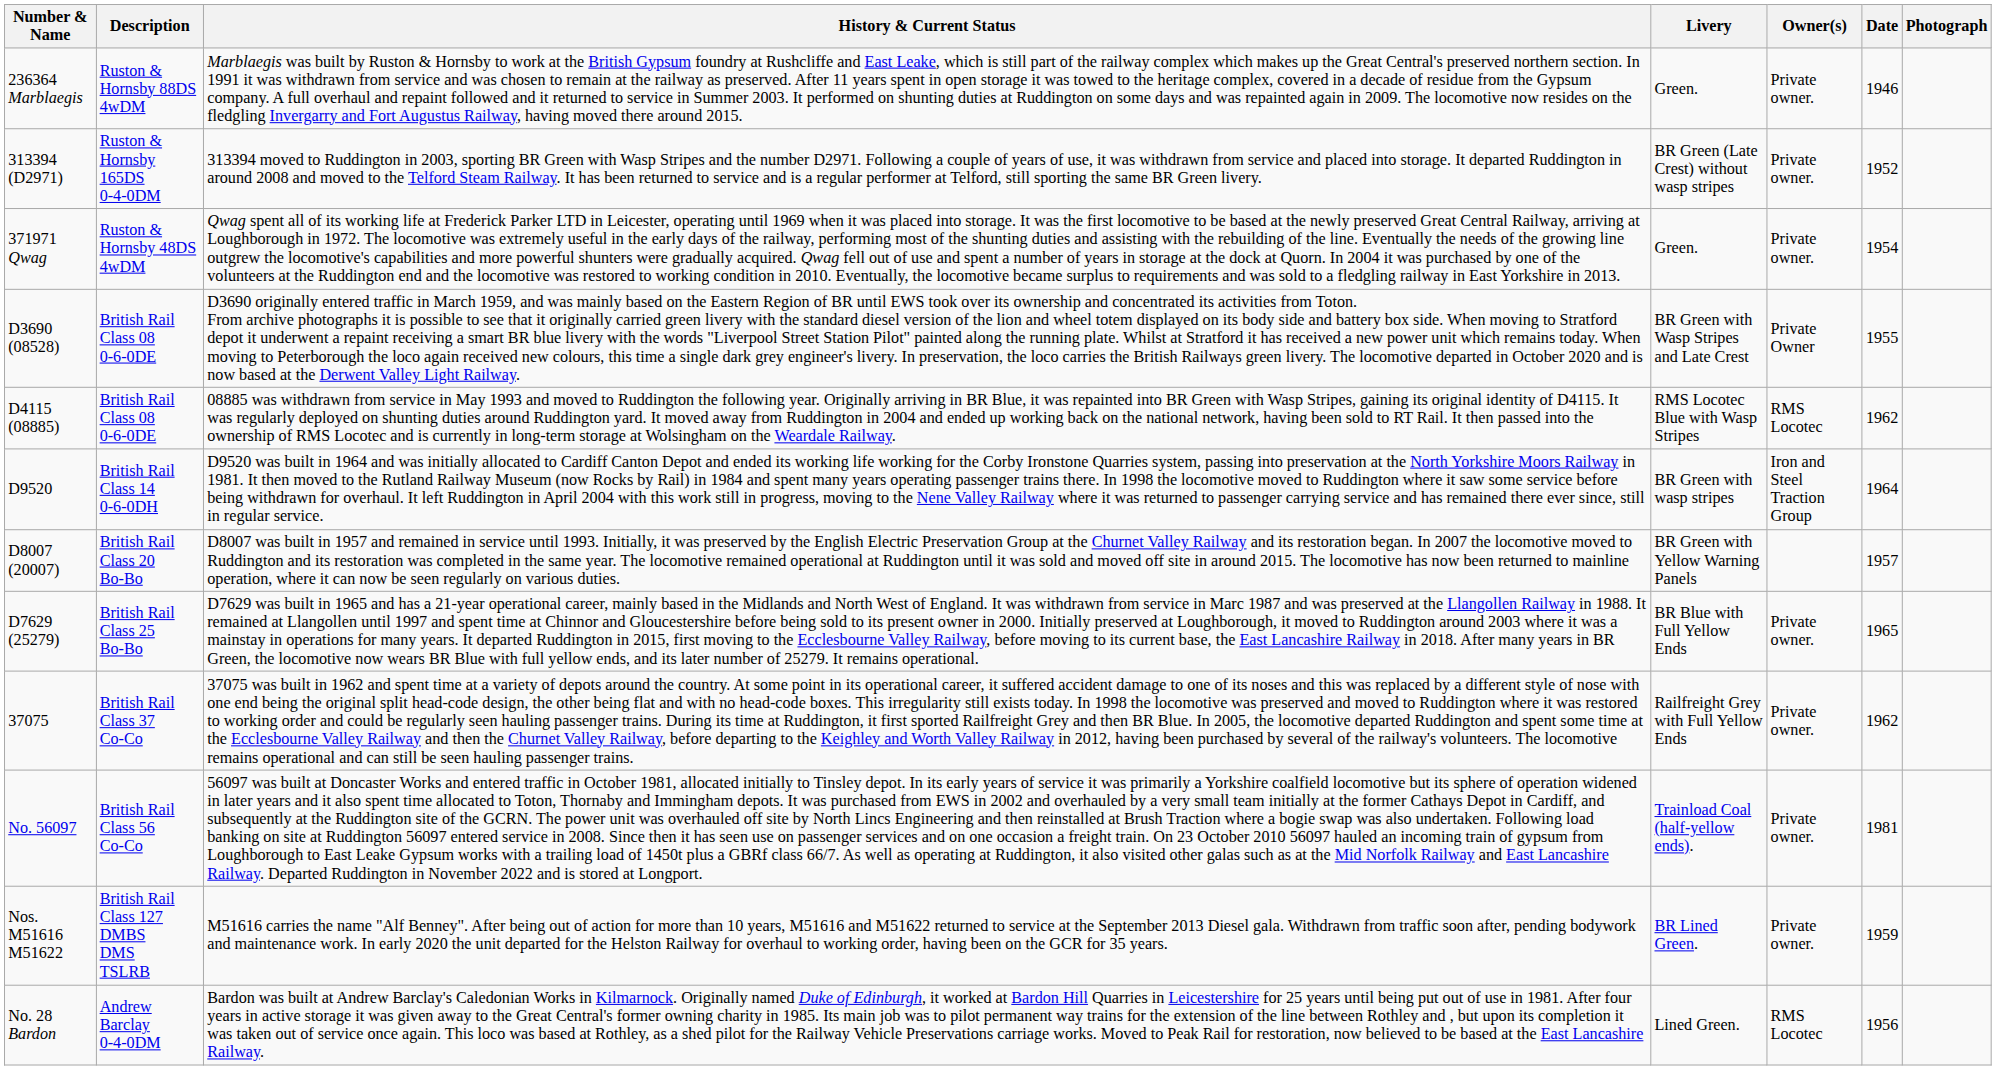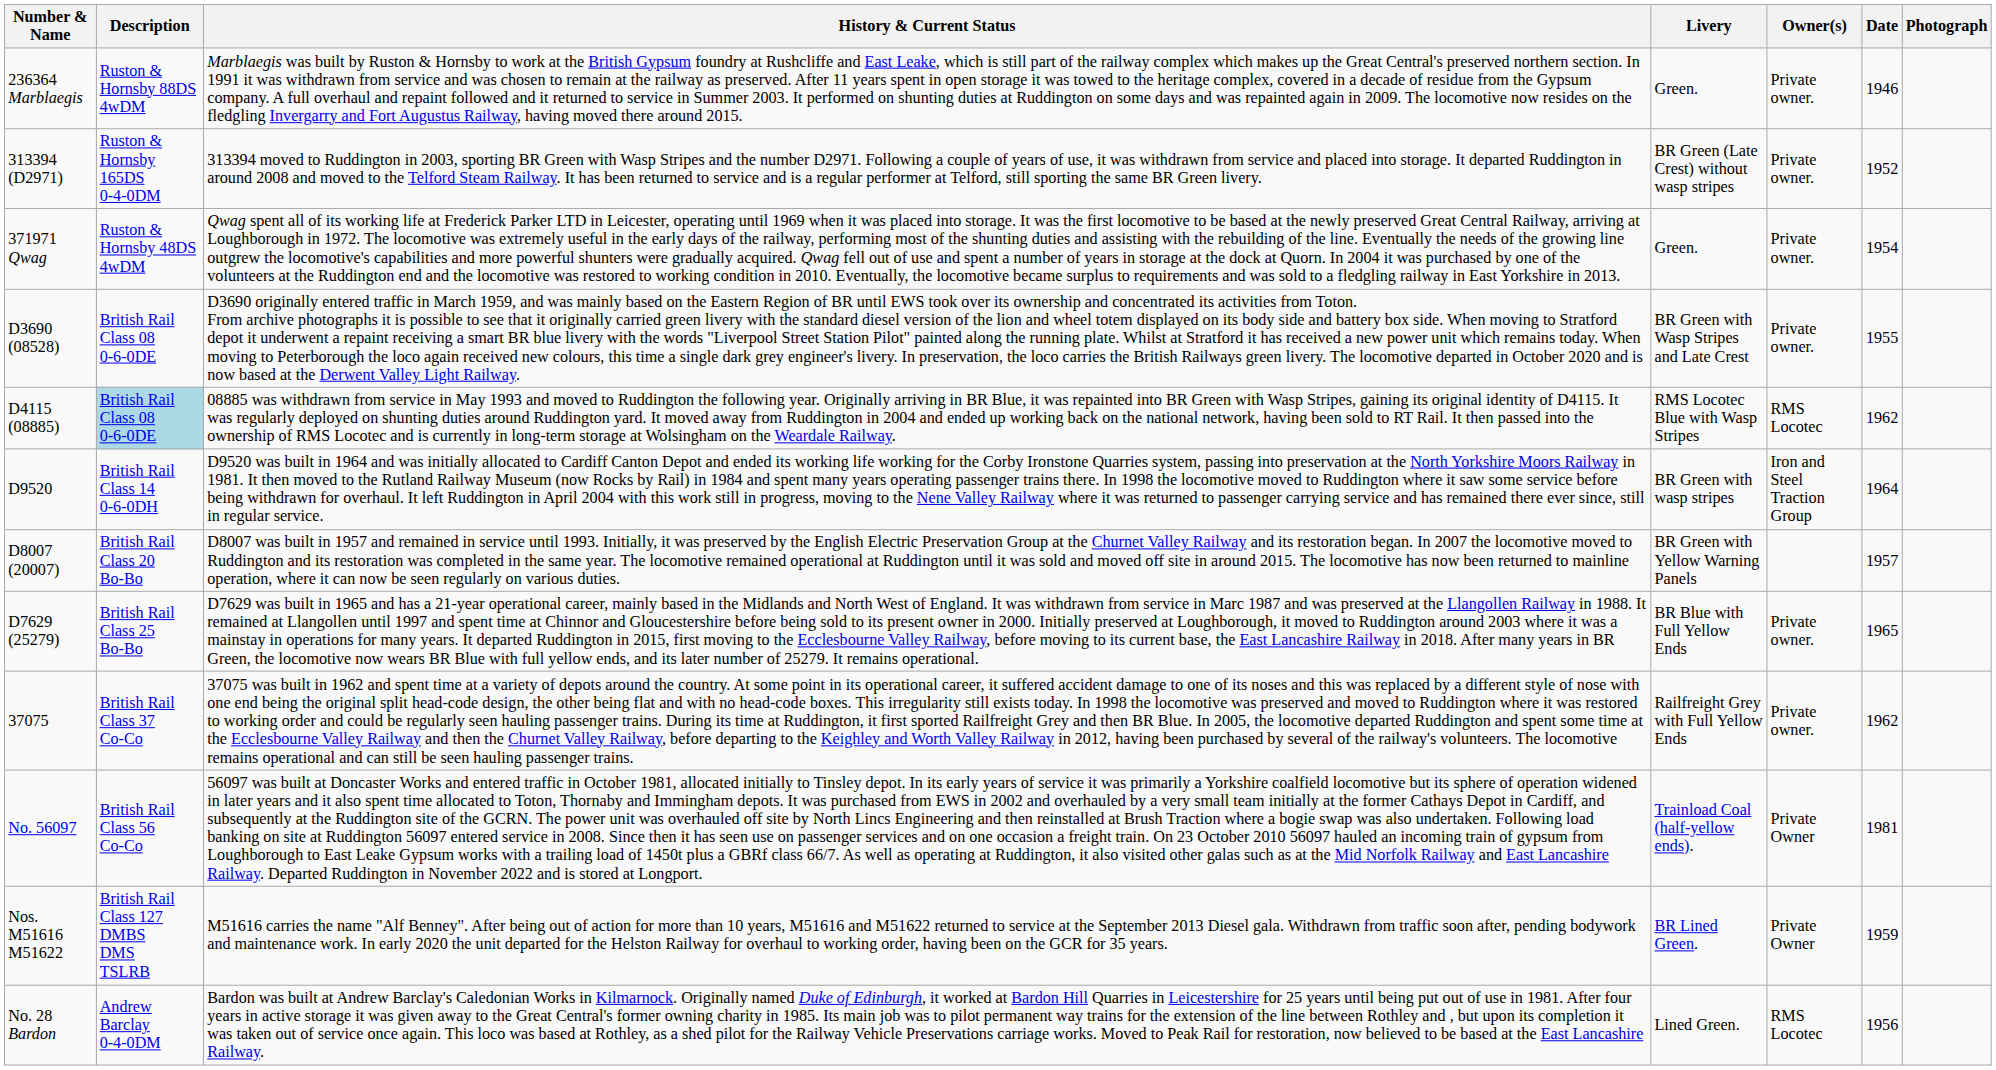(1793, 337) Private Owner -> (1793, 337) Private owner.
(137, 418) no background -> (137, 418) lightblue background
(1793, 828) Private owner. -> (1793, 828) Private Owner
(1793, 935) Private owner. -> (1793, 935) Private Owner
